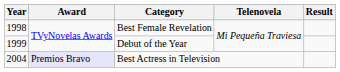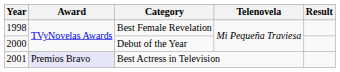(17, 43) 1999 -> (17, 43) 2000
(17, 59) 2004 -> (17, 59) 2001
